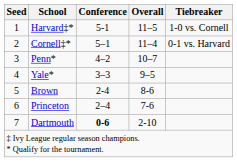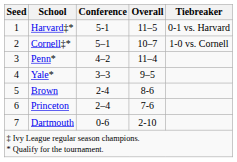(199, 28) 1-0 vs. Cornell -> (199, 28) 0-1 vs. Harvard
(147, 43) 11–4 -> (147, 43) 10–7
(199, 43) 0-1 vs. Harvard -> (199, 43) 1-0 vs. Cornell
(147, 59) 10–7 -> (147, 59) 11–4
(103, 122) bold -> (103, 122) normal
